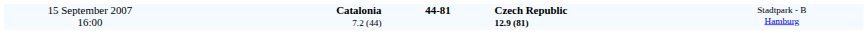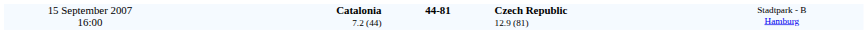(512, 23) bold -> (512, 23) normal
